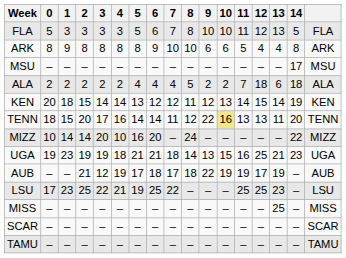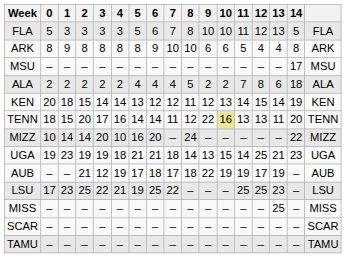(261, 84) 18 -> (261, 84) 8
(243, 155) 16 -> (243, 155) 14
